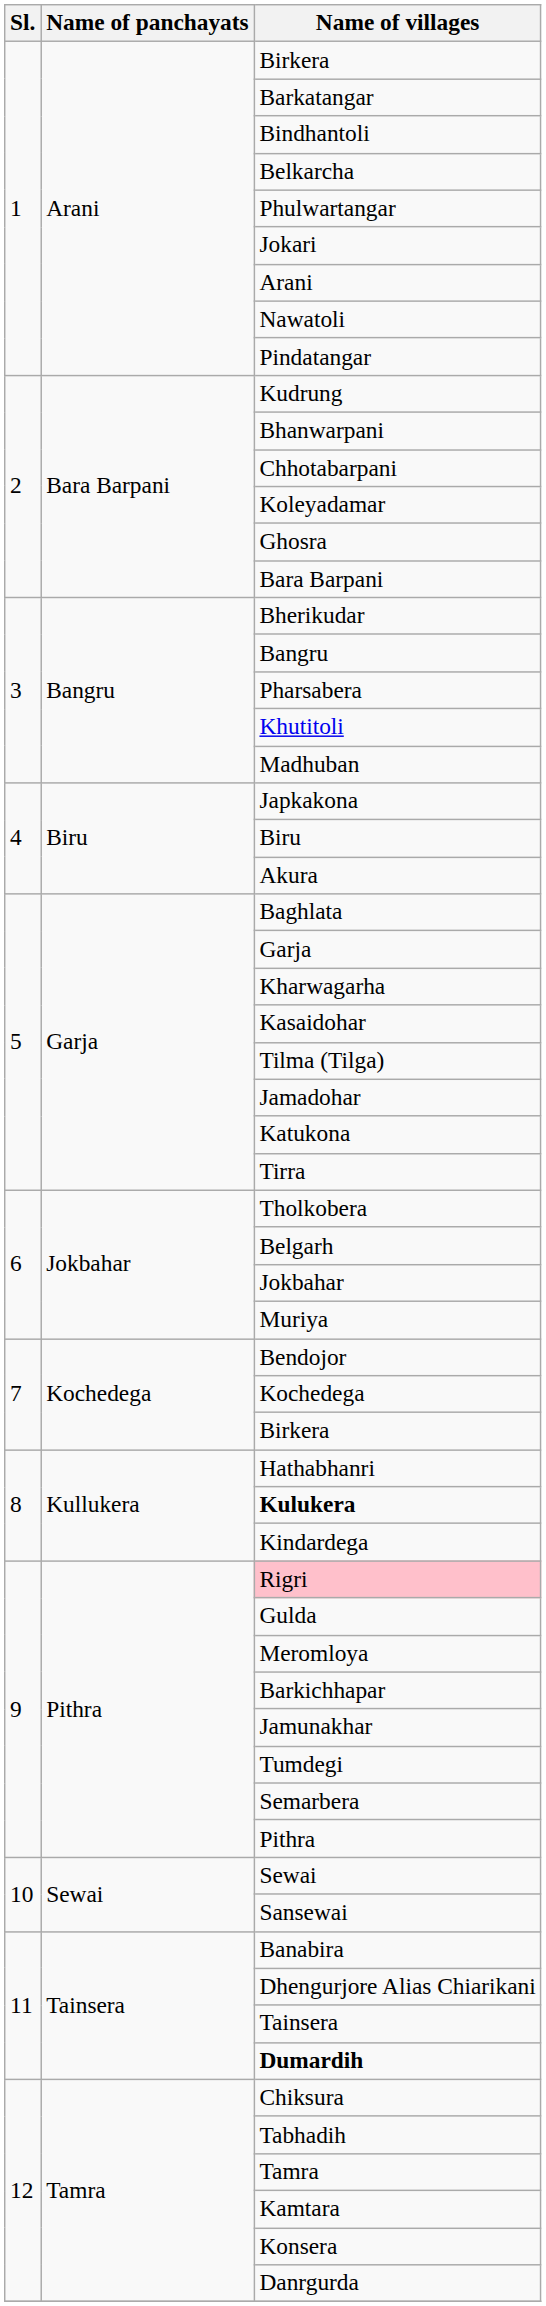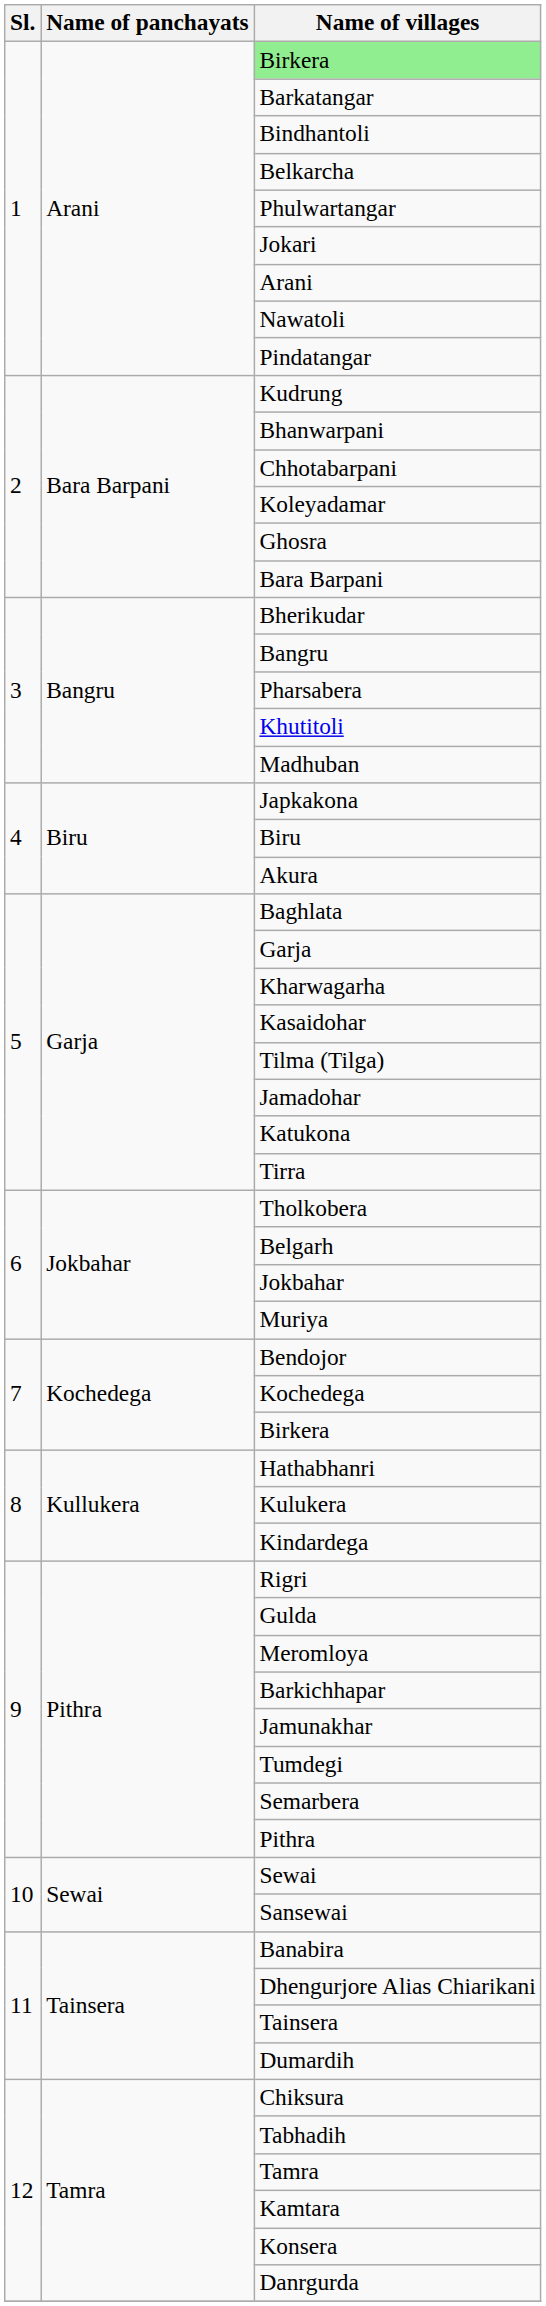(294, 60) no background -> (294, 60) lightgreen background
(307, 1504) bold -> (303, 1504) normal
(283, 1579) pink background -> (283, 1579) no background
(311, 2060) bold -> (307, 2060) normal
